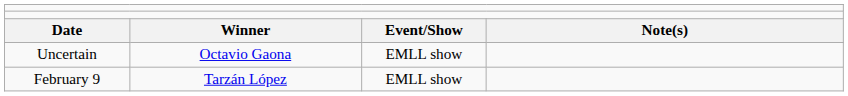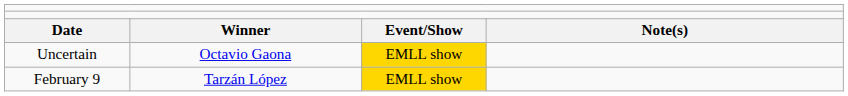(424, 54) no background -> (424, 54) gold background
(424, 78) no background -> (424, 78) gold background
